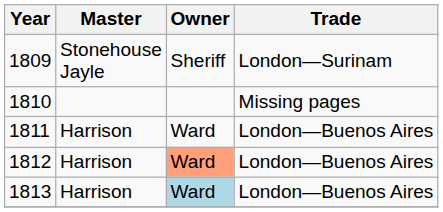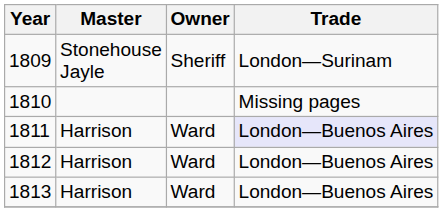(336, 131) no background -> (336, 131) lavender background
(193, 161) lightsalmon background -> (193, 161) no background
(193, 191) lightblue background -> (193, 191) no background
